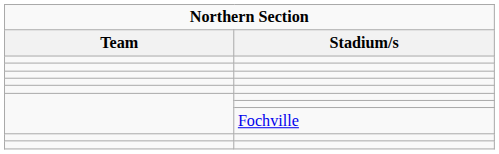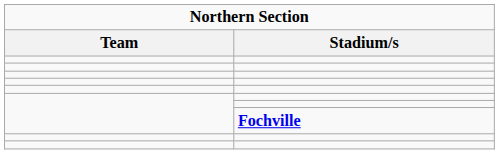(268, 120) normal -> (269, 120) bold
